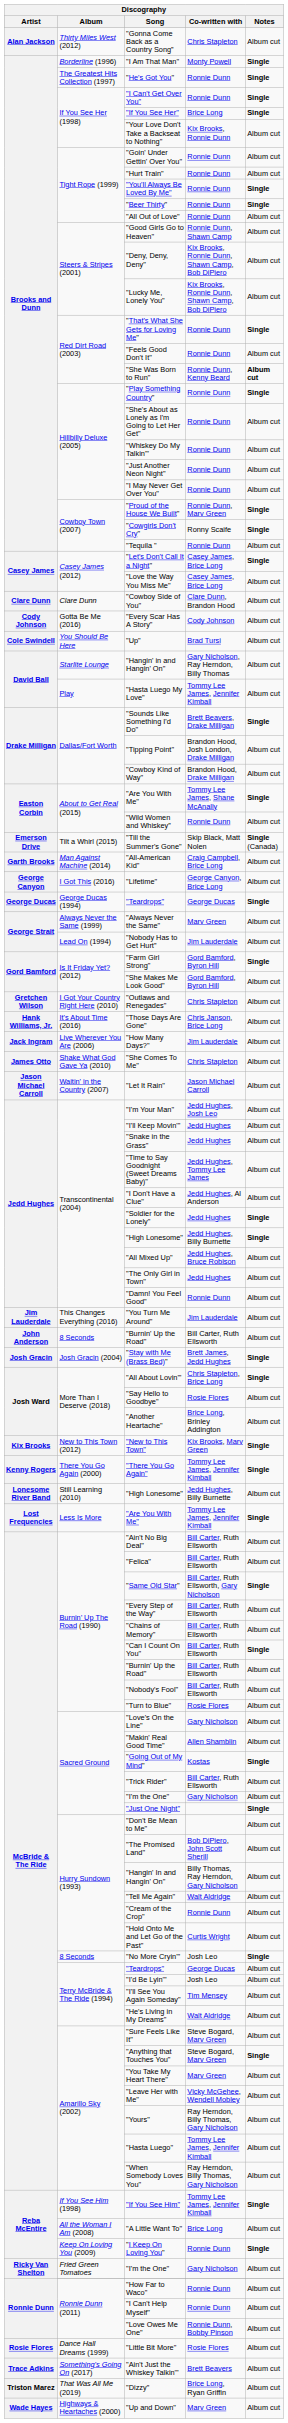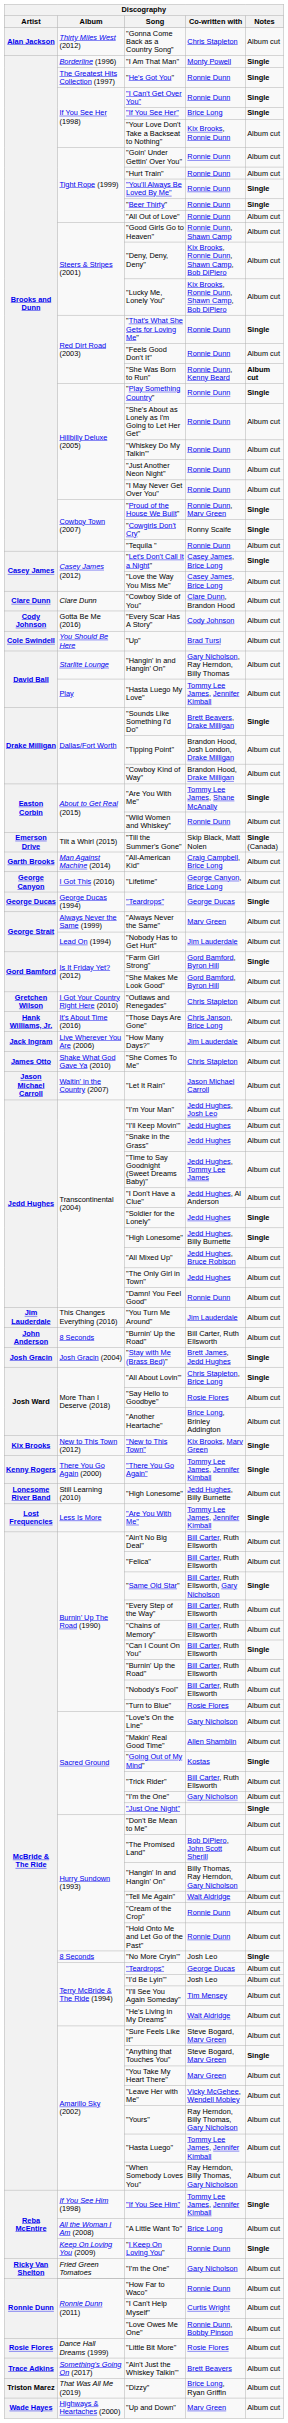(209, 1937) Curtis Wright -> (209, 1937) Ronnie Dunn
(209, 2308) Ronnie Dunn -> (209, 2308) Curtis Wright
